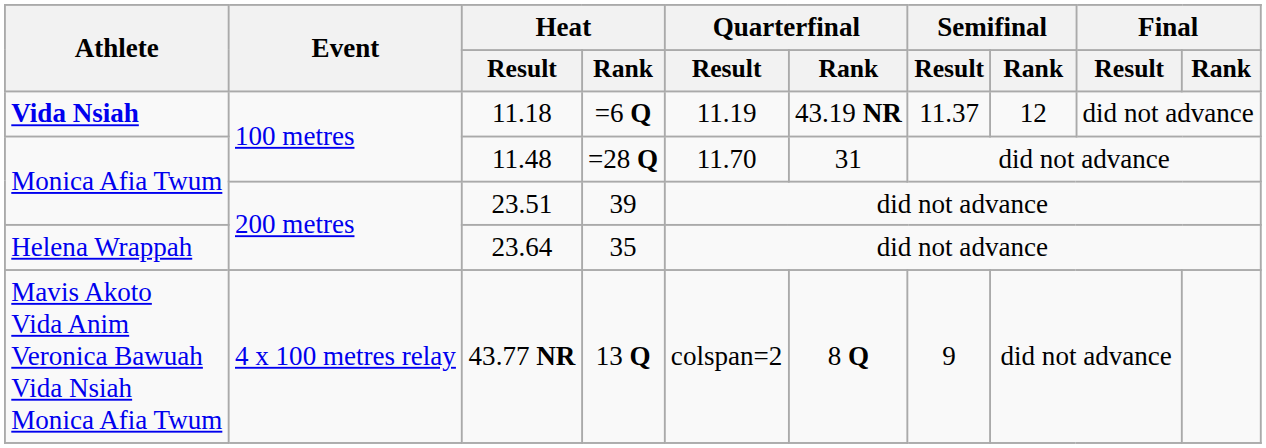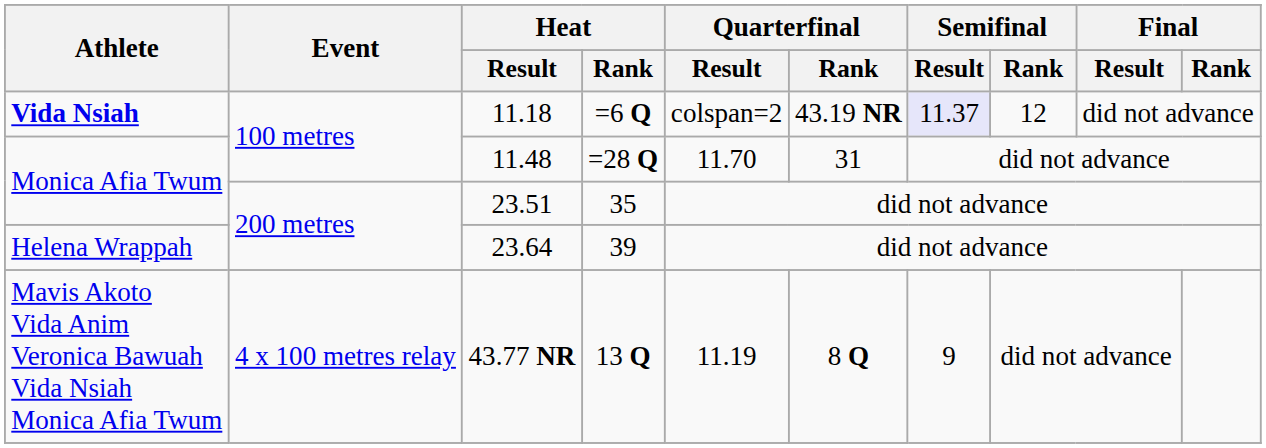(727, 114) 11.19 -> (727, 114) colspan=2
(949, 114) no background -> (949, 114) lavender background
(623, 203) 39 -> (623, 203) 35
(623, 248) 35 -> (623, 248) 39
(727, 356) colspan=2 -> (727, 356) 11.19
